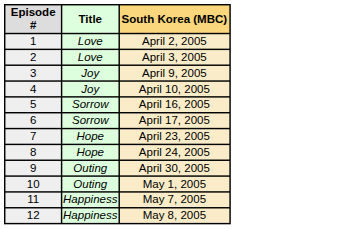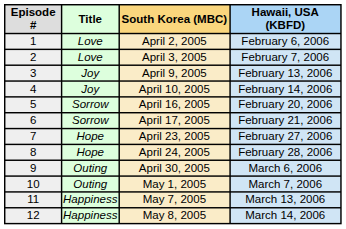+ column: (285, 19)
